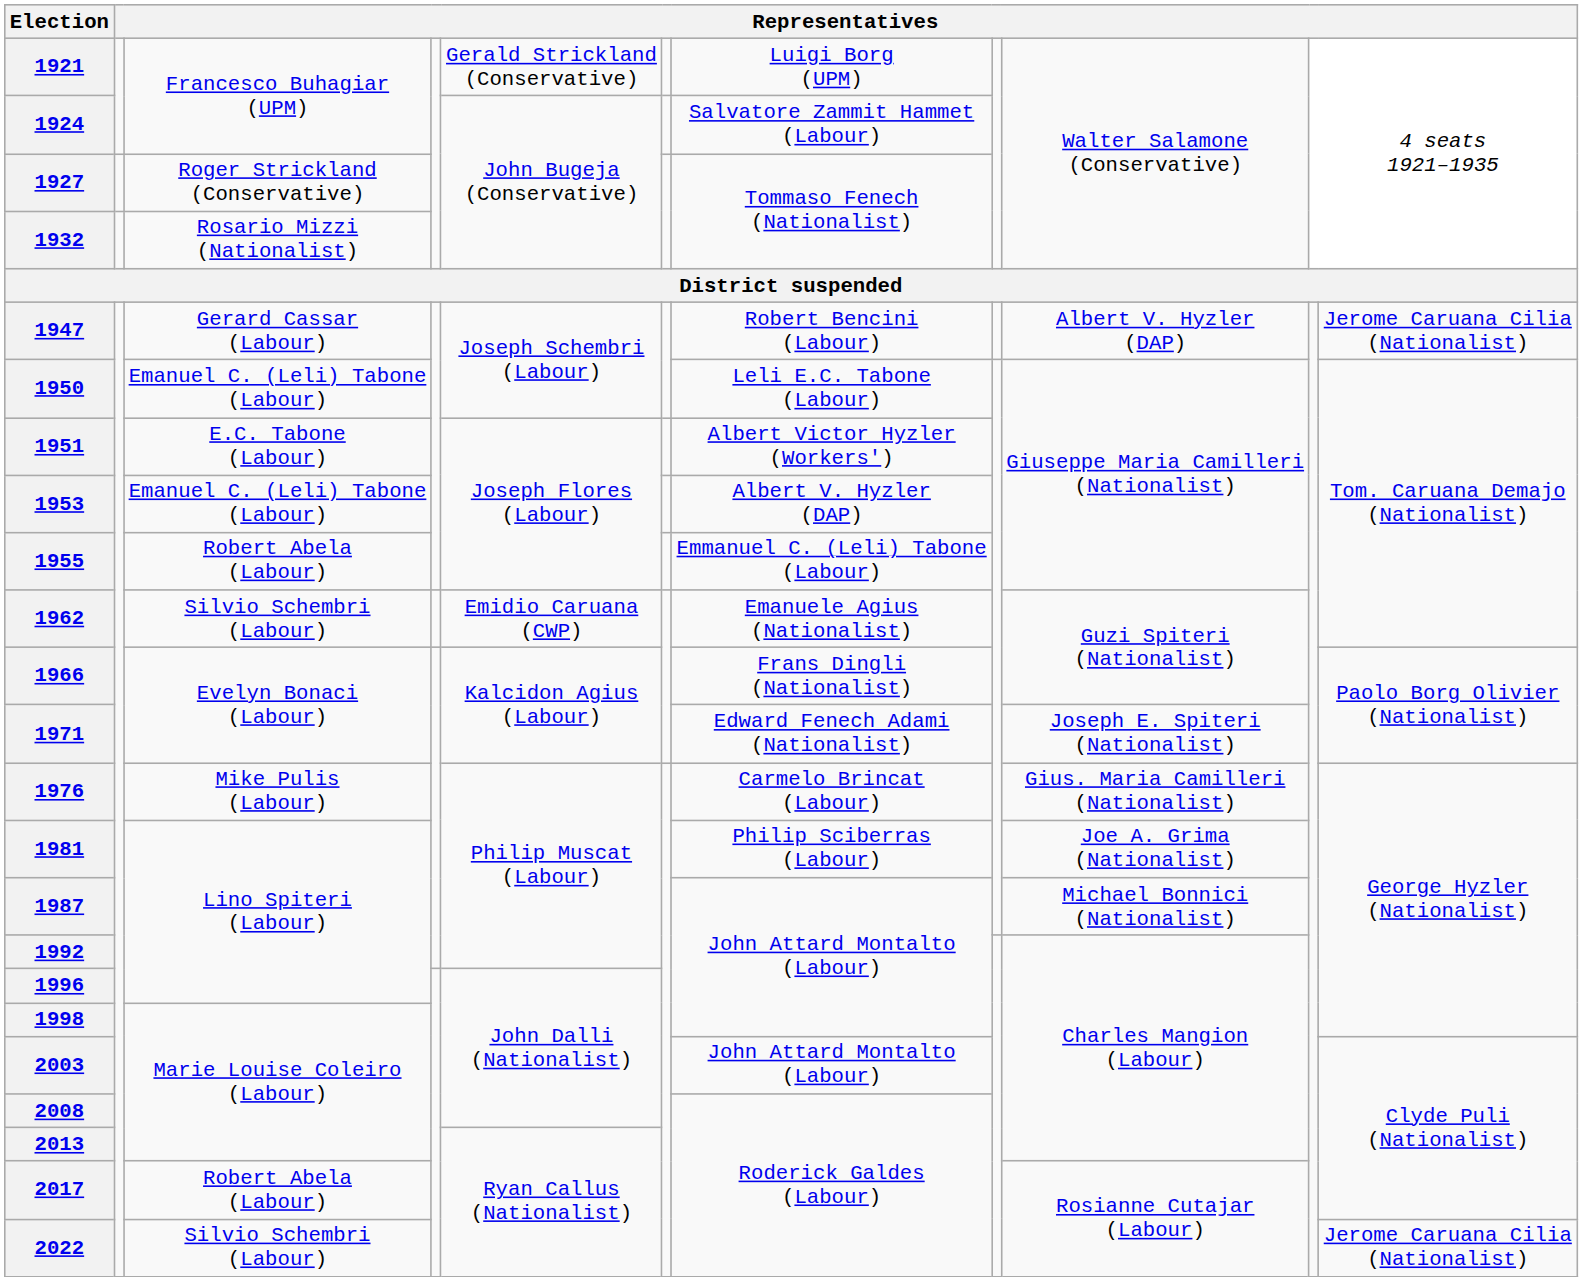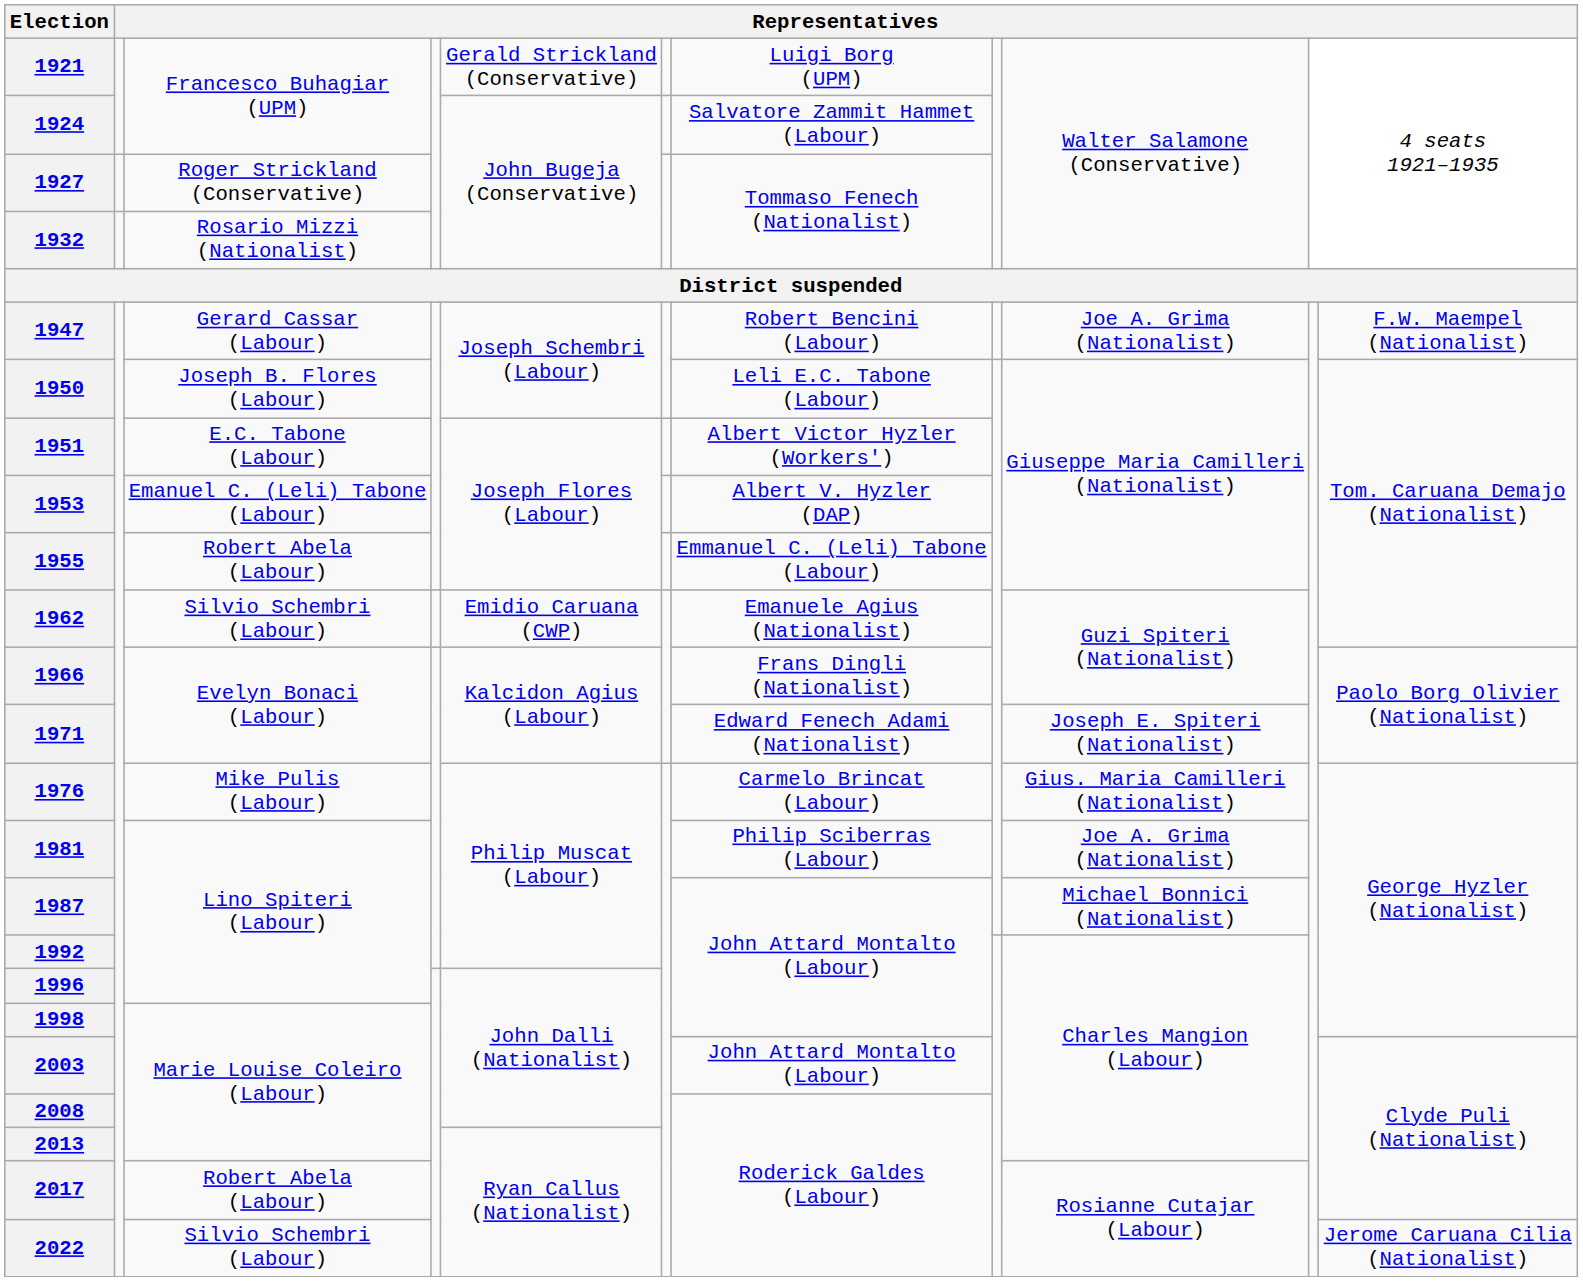(1155, 331) Albert V. Hyzler (DAP) -> (1155, 331) Joe A. Grima (Nationalist)
(1448, 331) Jerome Caruana Cilia (Nationalist) -> (1448, 331) F.W. Maempel (Nationalist)
(277, 389) Emanuel C. (Leli) Tabone (Labour) -> (277, 389) Joseph B. Flores (Labour)
